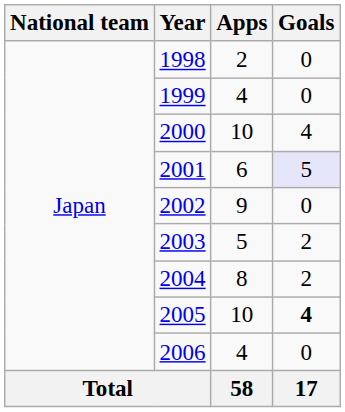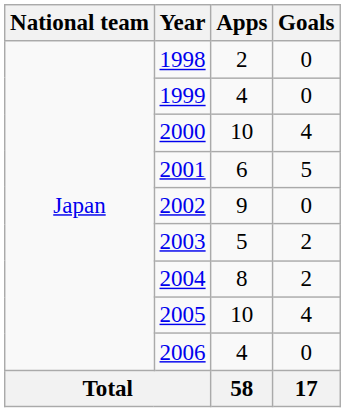(306, 168) lavender background -> (306, 168) no background
(306, 315) bold -> (306, 315) normal
